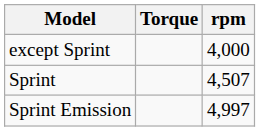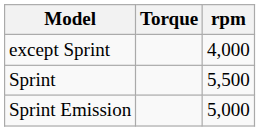(228, 80) 4,507 -> (228, 80) 5,500
(228, 110) 4,997 -> (228, 110) 5,000
